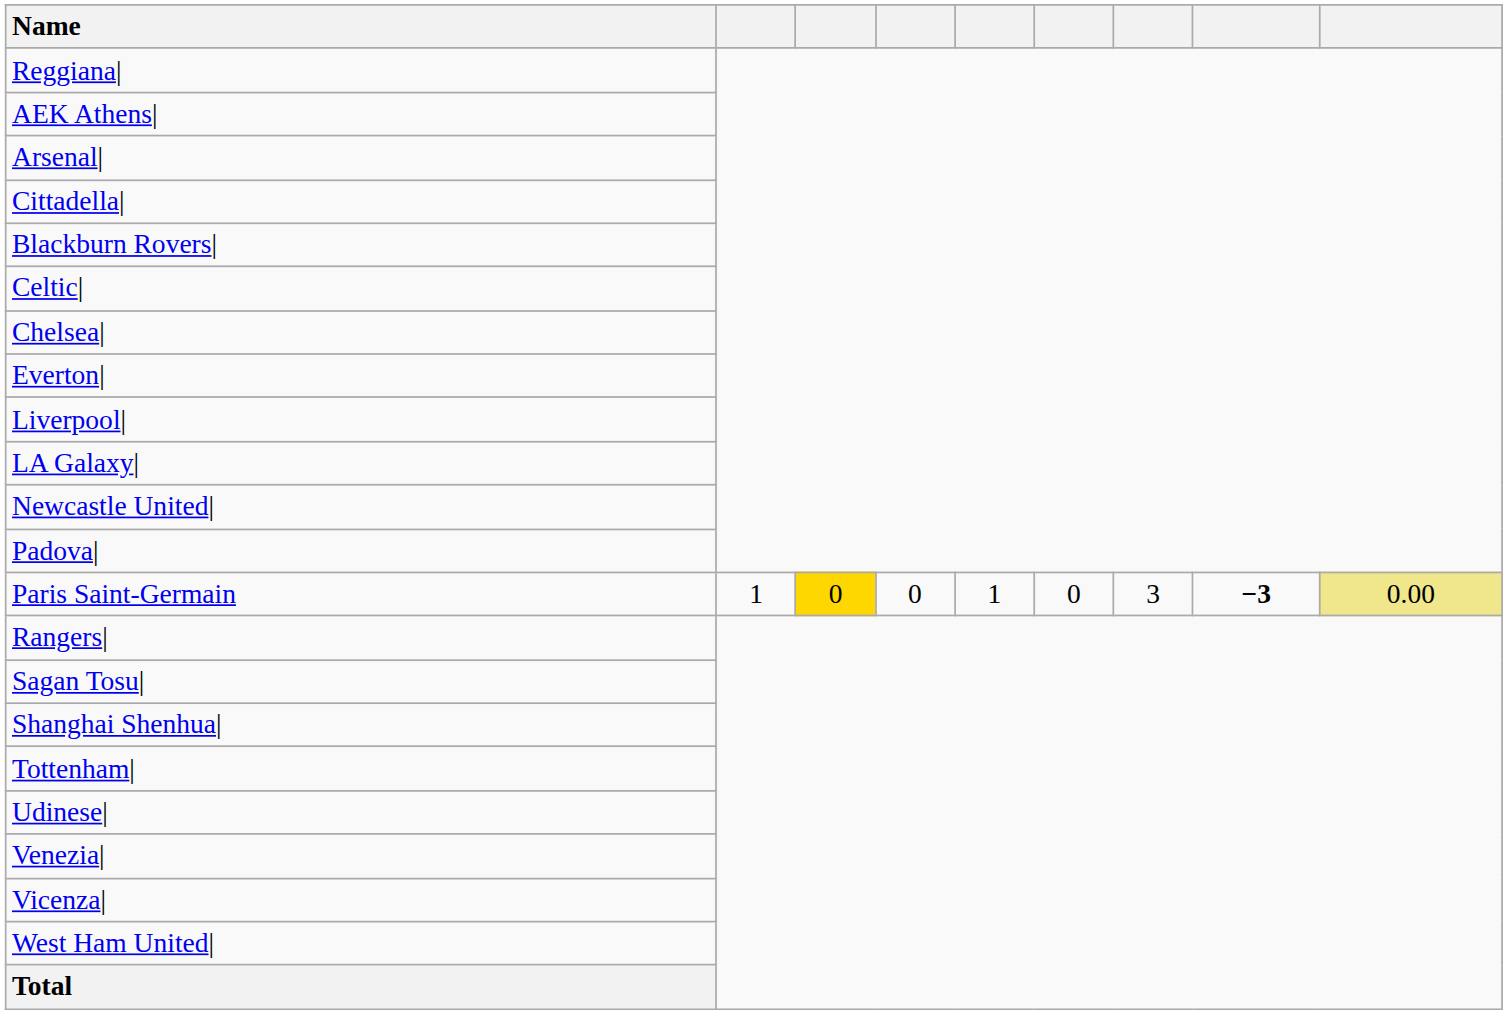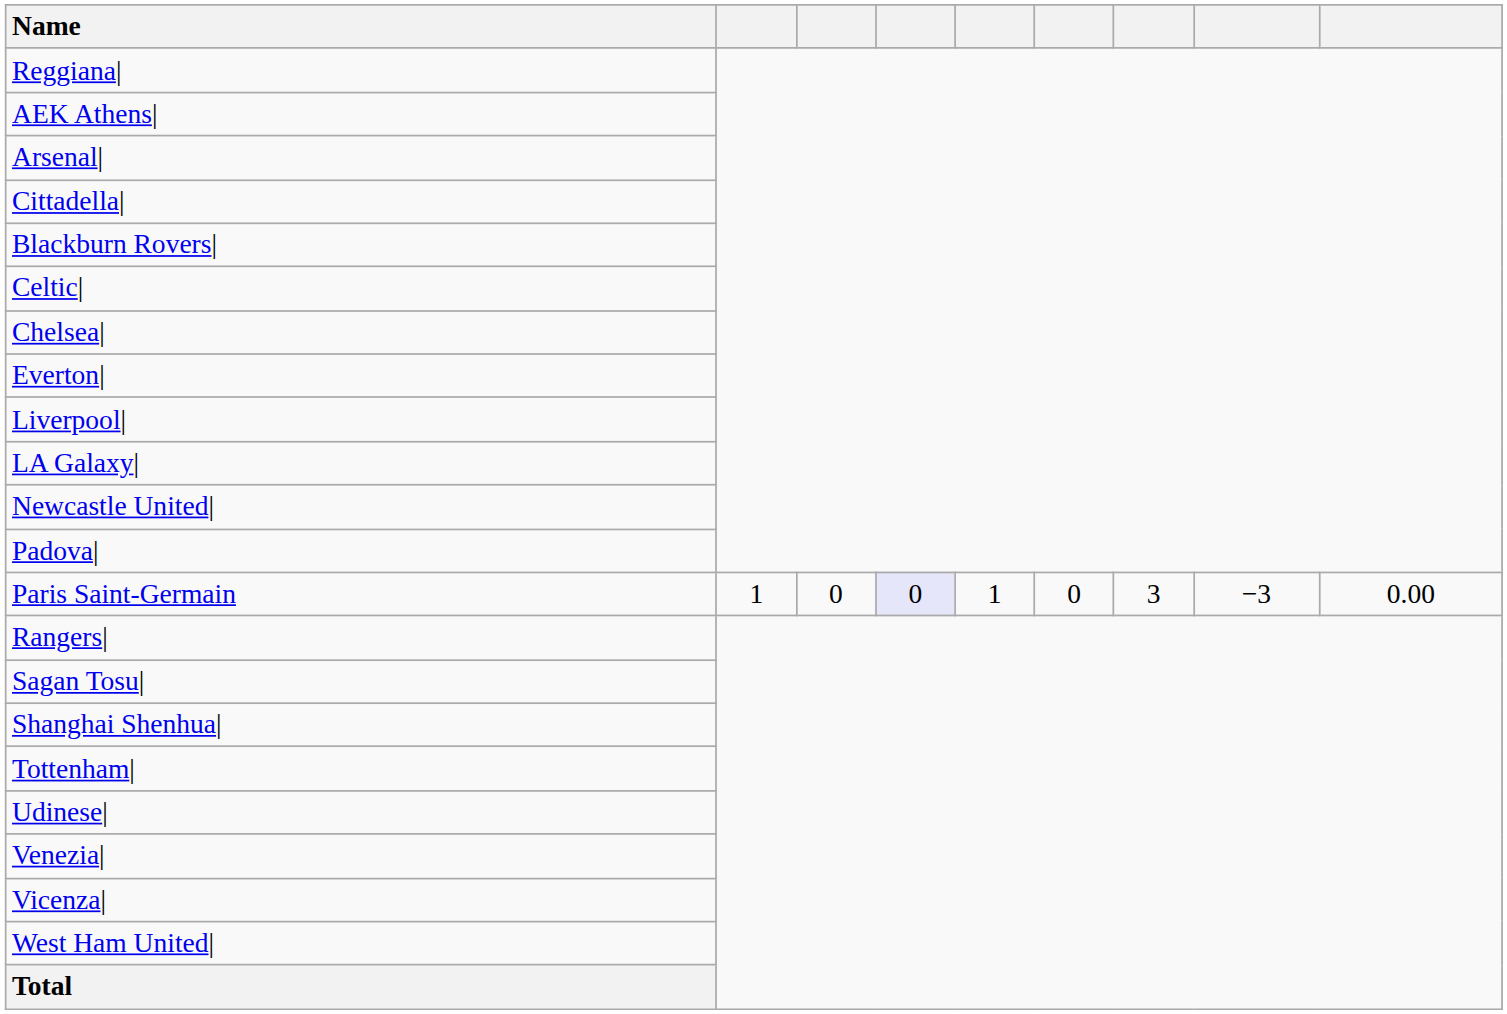(836, 593) gold background -> (836, 593) no background
(915, 593) no background -> (915, 593) lavender background
(1256, 593) bold -> (1256, 593) normal
(1411, 593) khaki background -> (1411, 593) no background
